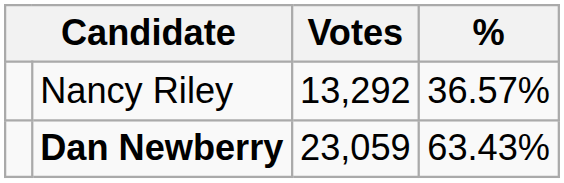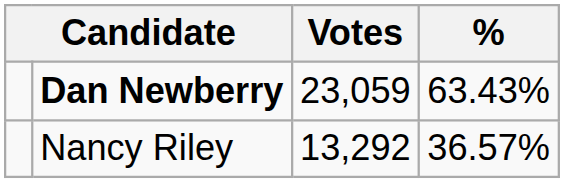rows swapped: (162, 147) <-> (137, 90)
